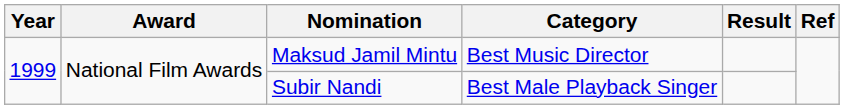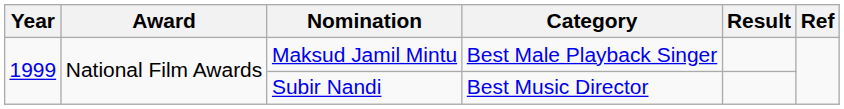(558, 54) Best Music Director -> (592, 54) Best Male Playback Singer
(592, 87) Best Male Playback Singer -> (558, 87) Best Music Director
